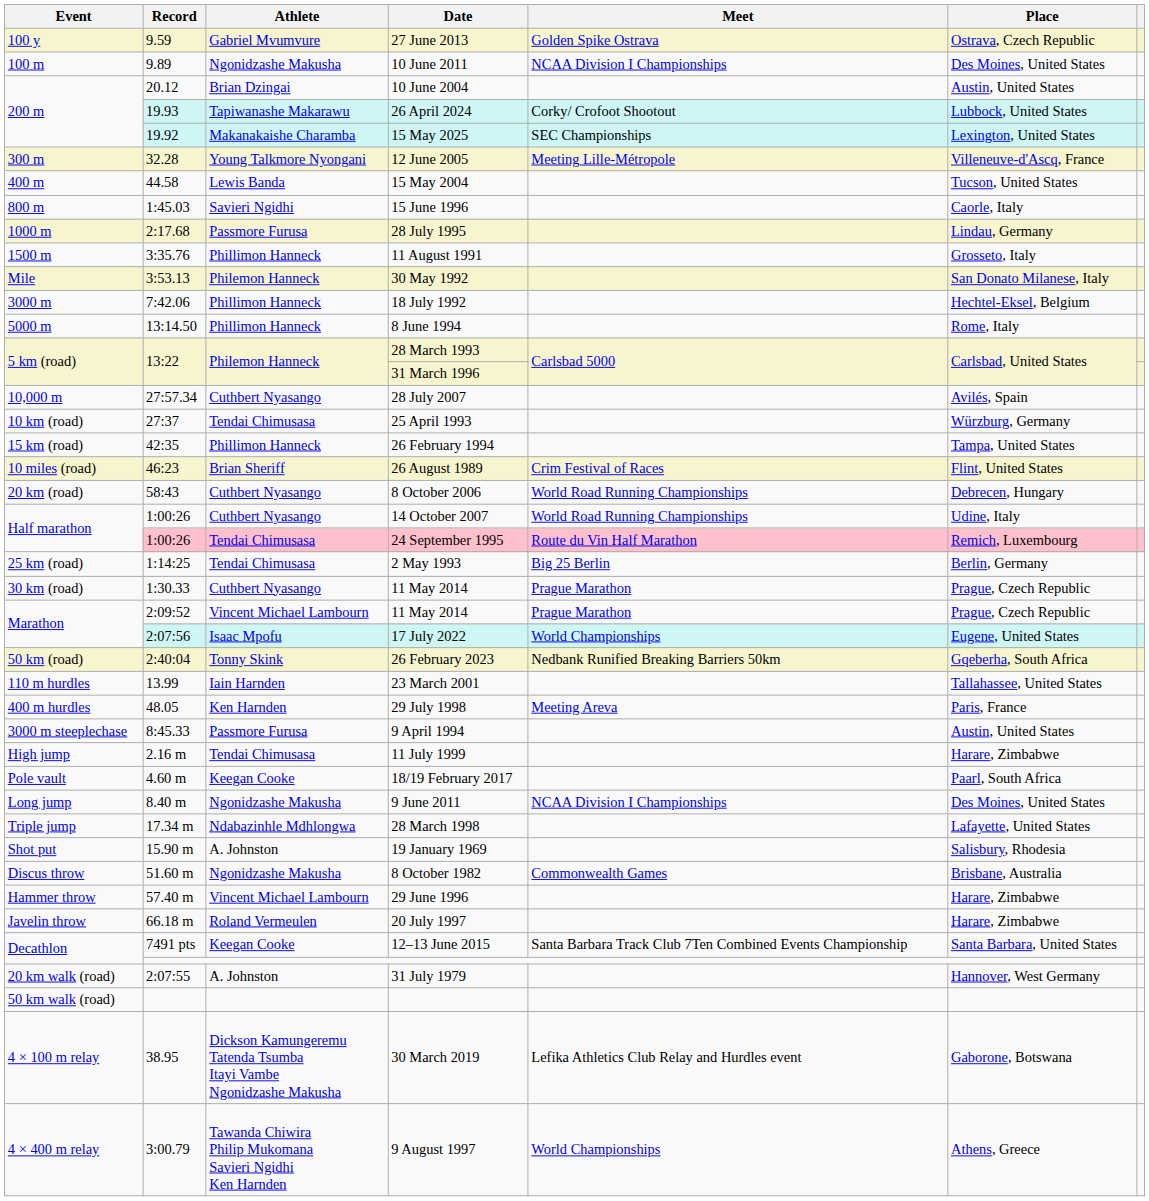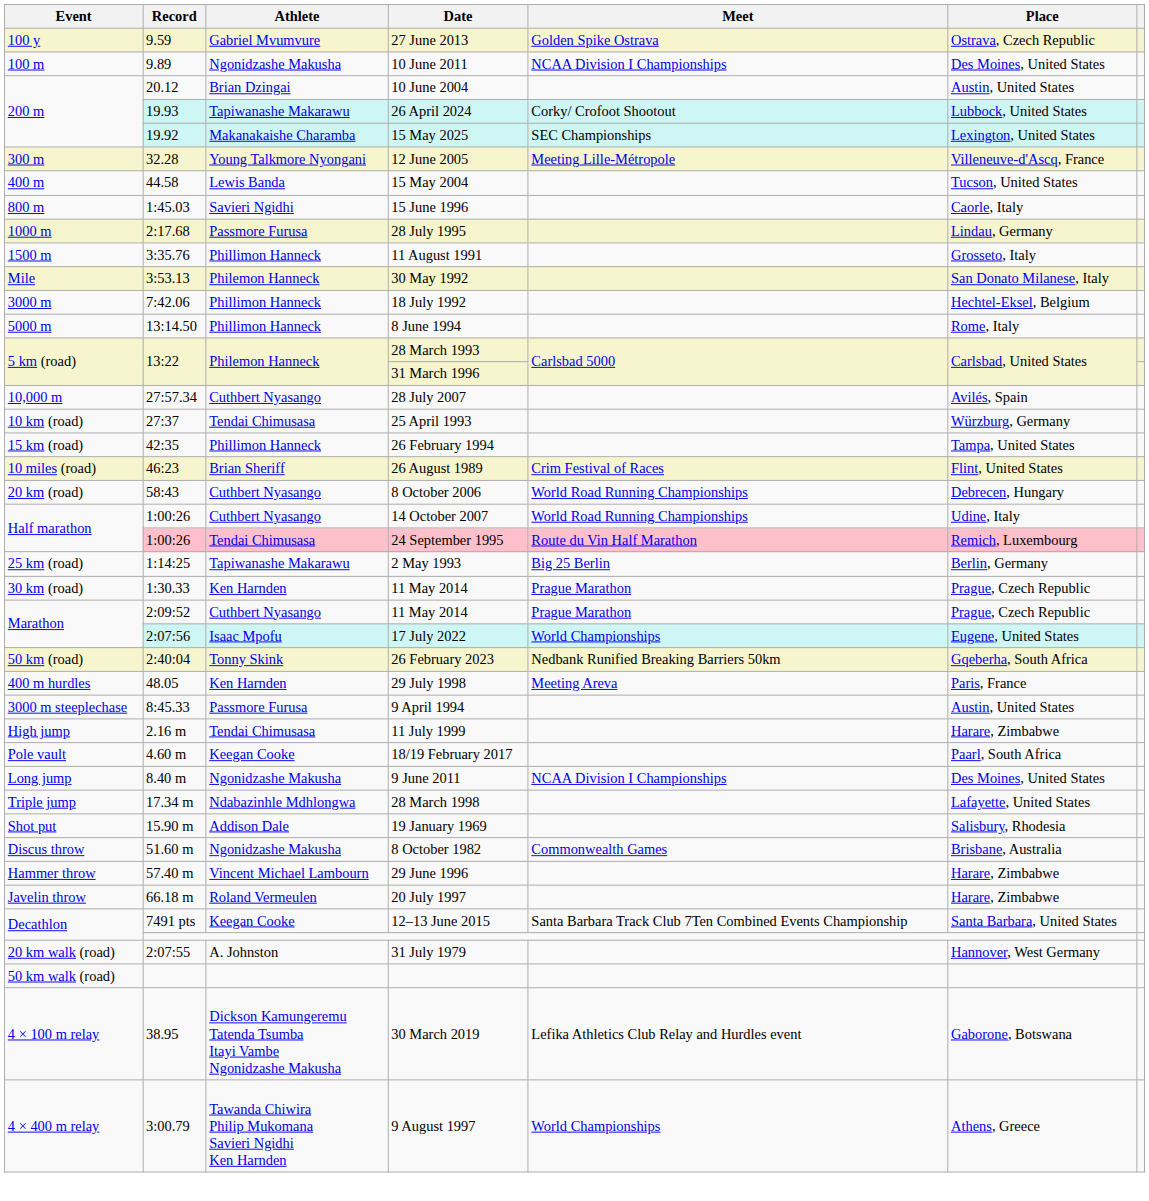(262, 564) Tendai Chimusasa -> (279, 564) Tapiwanashe Makarawu
(265, 588) Cuthbert Nyasango -> (248, 588) Ken Harnden
(289, 611) Vincent Michael Lambourn -> (265, 611) Cuthbert Nyasango
- row: (49, 683)
(244, 849) A. Johnston -> (249, 826) Addison Dale
